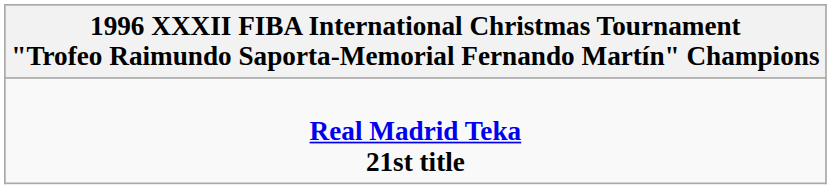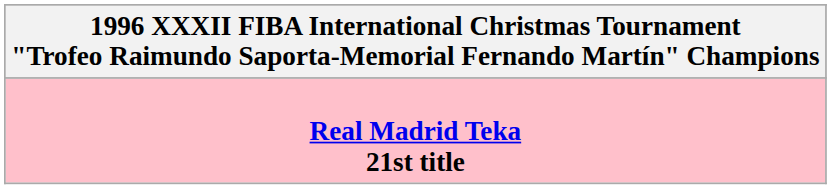(415, 145) no background -> (415, 145) pink background
